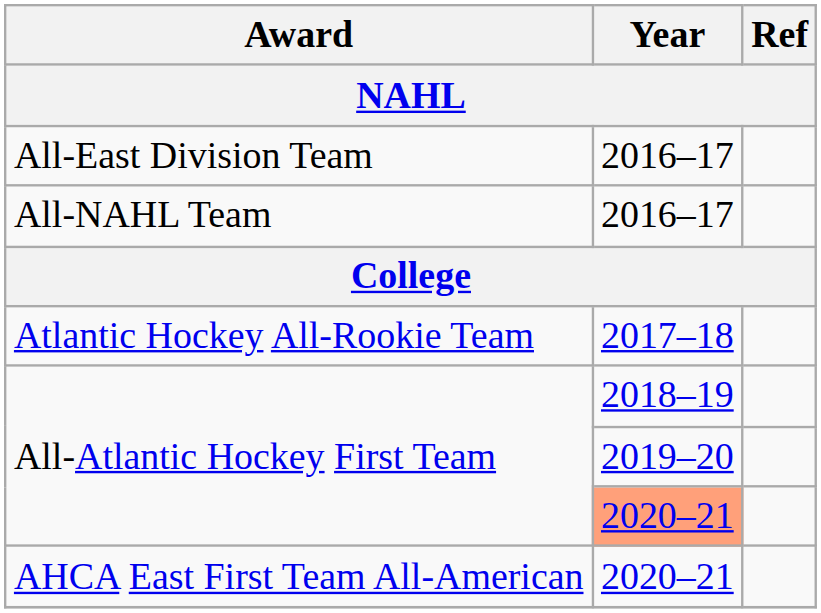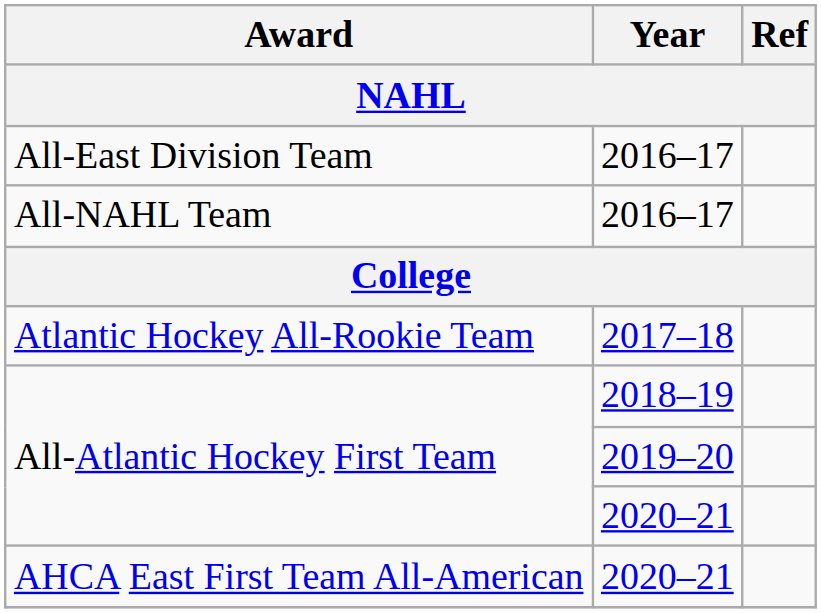(667, 515) lightsalmon background -> (667, 515) no background
